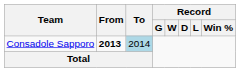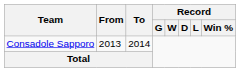(110, 43) bold -> (110, 43) normal
(139, 43) lightblue background -> (139, 43) no background
